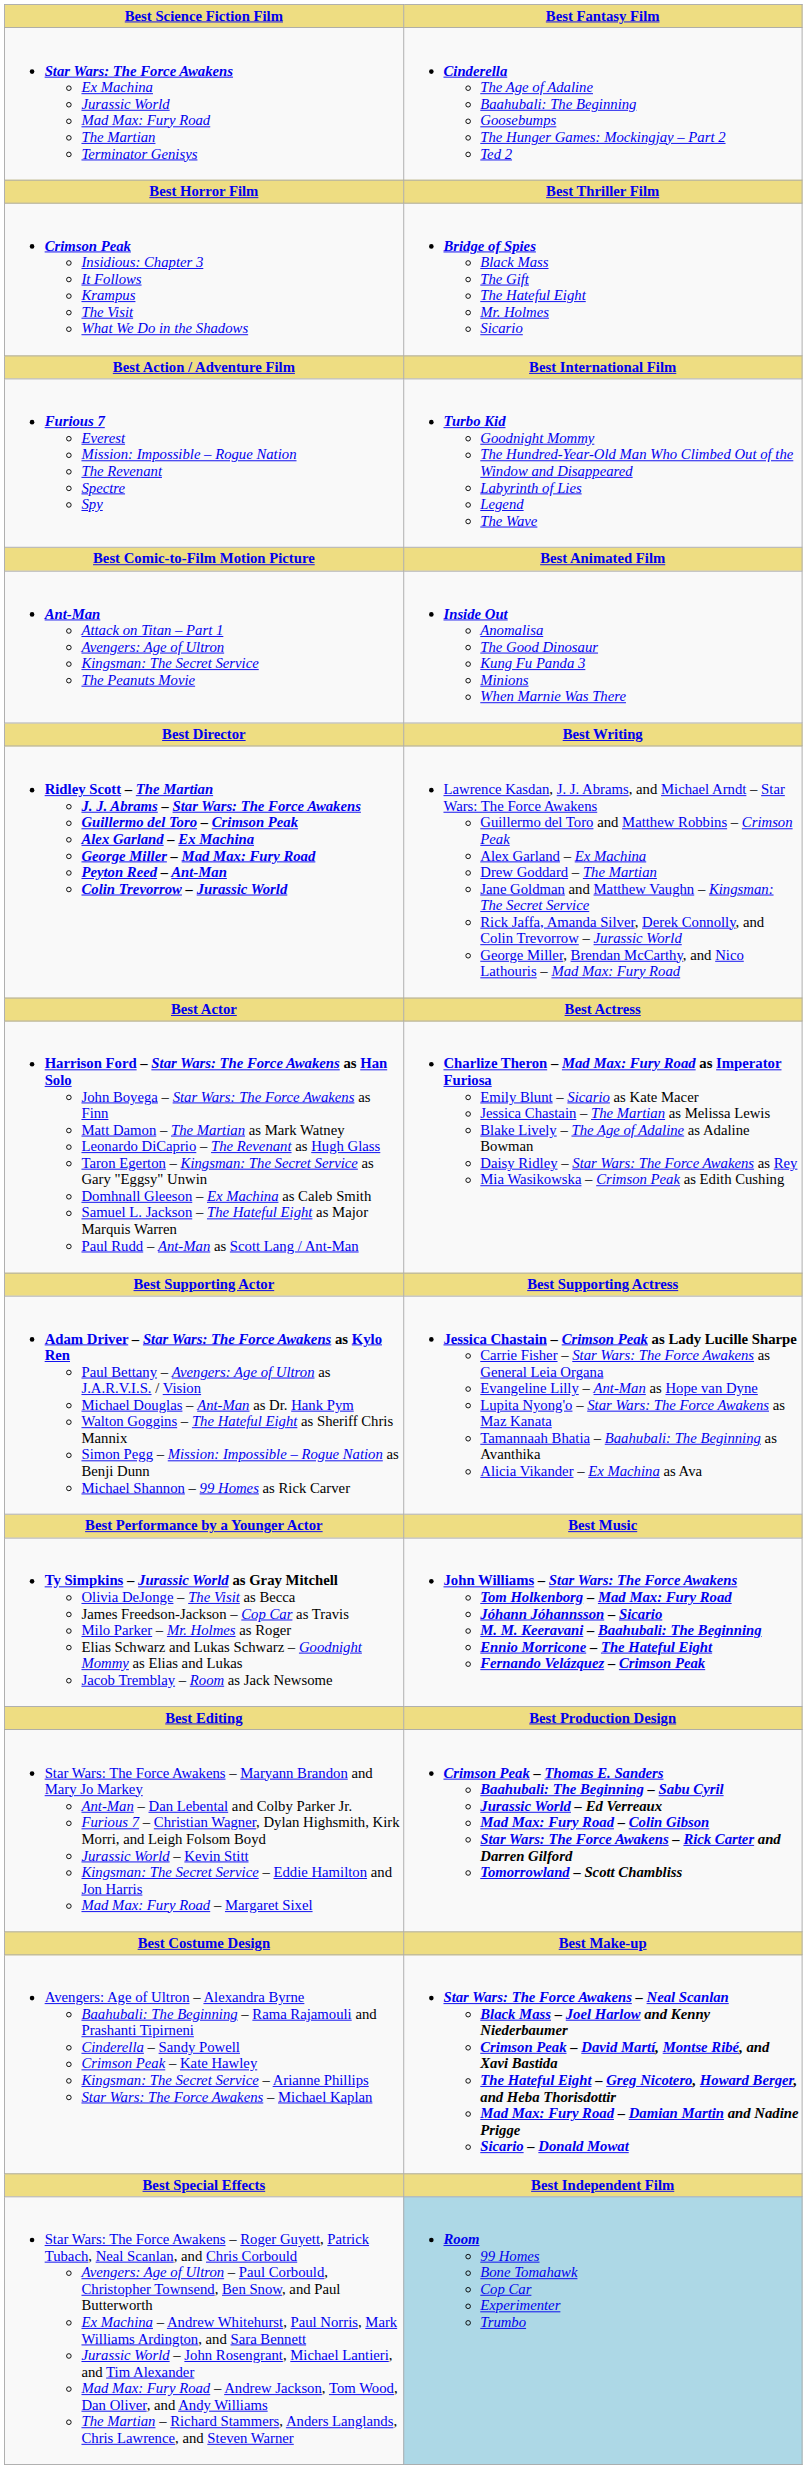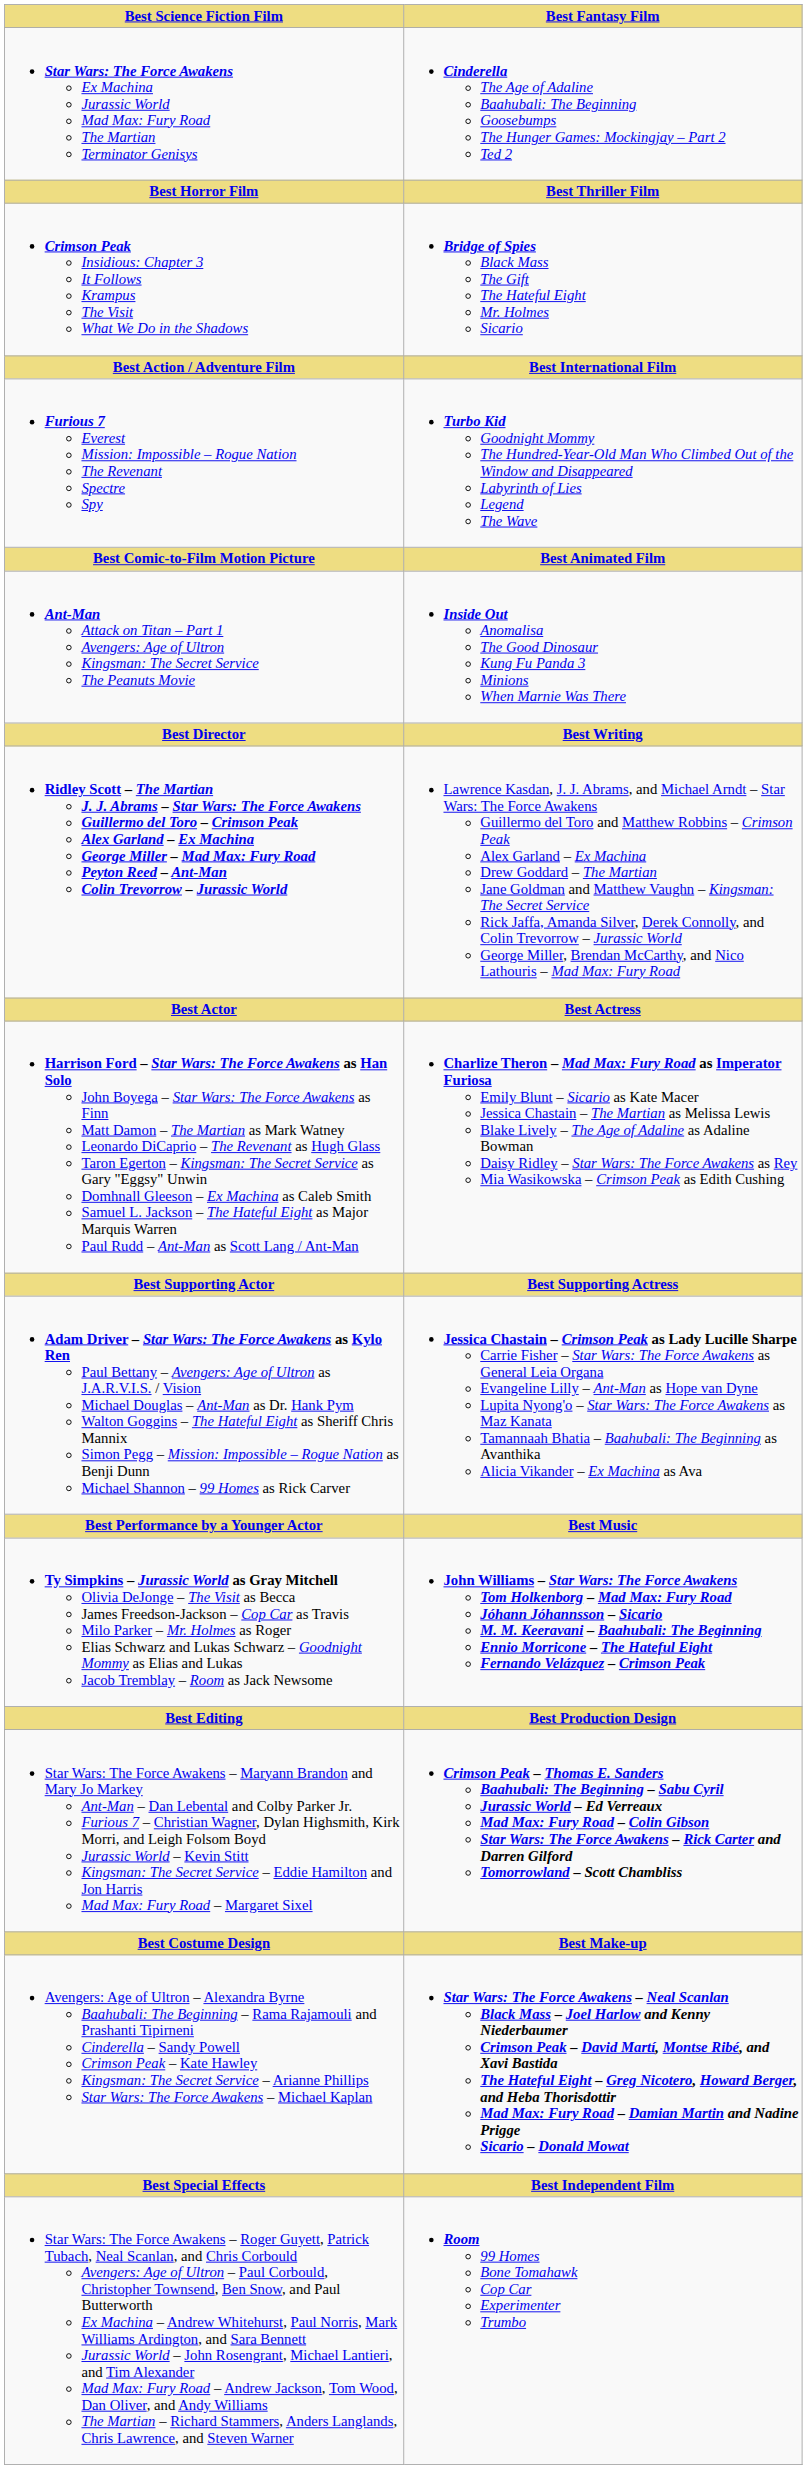(603, 2281) lightblue background -> (603, 2281) no background
